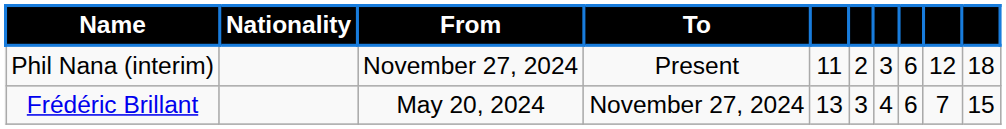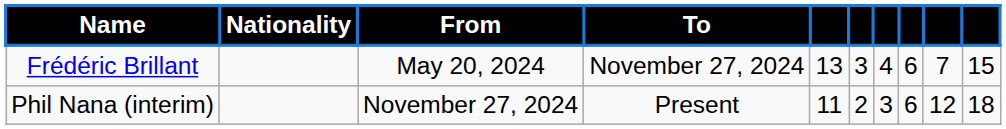rows swapped: (113, 104) <-> (113, 65)
